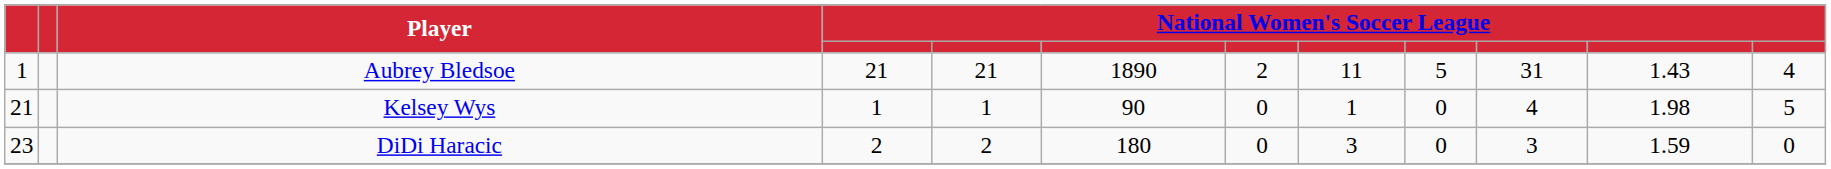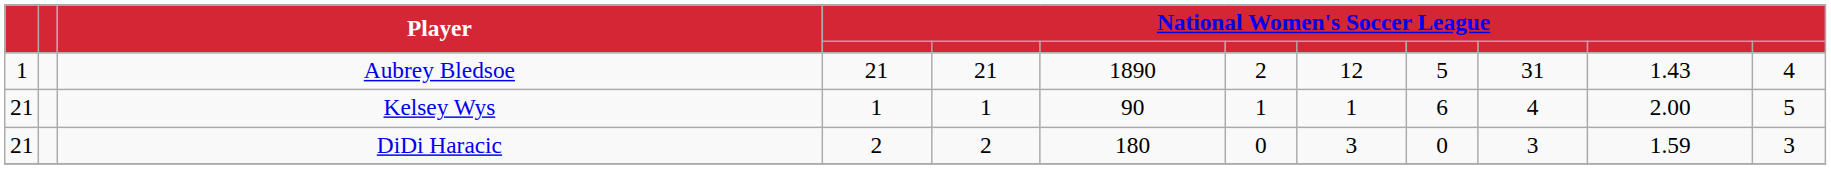(1352, 70) 11 -> (1351, 70) 12
(1262, 107) 0 -> (1261, 107) 1
(1441, 107) 0 -> (1442, 107) 6
(1670, 107) 1.98 -> (1670, 107) 2.00
(22, 144) 23 -> (22, 144) 21
(1789, 144) 0 -> (1789, 144) 3
